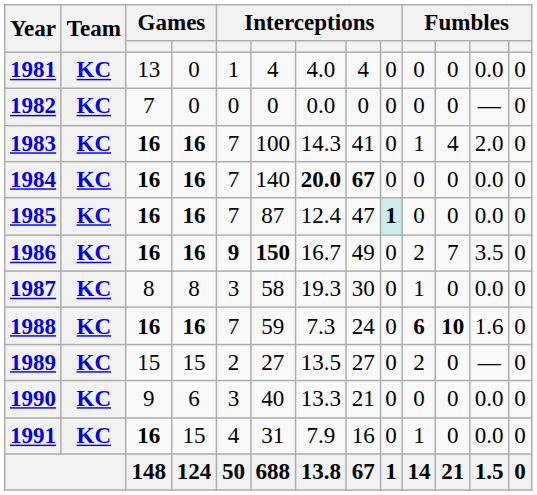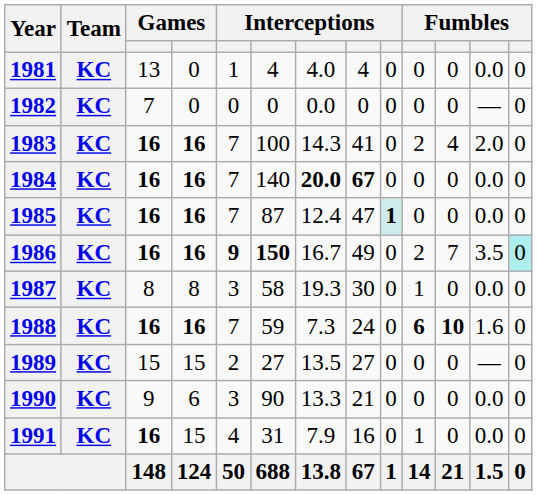(419, 143) 1 -> (419, 143) 2
(520, 252) no background -> (520, 252) paleturquoise background
(419, 362) 2 -> (419, 362) 0
(273, 398) 40 -> (273, 398) 90
